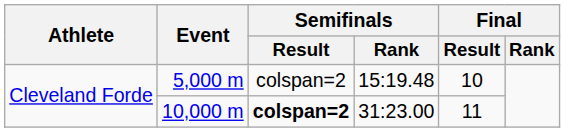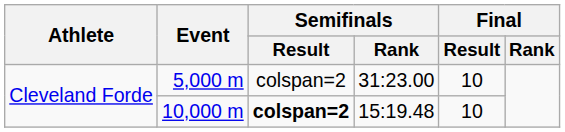(396, 81) 15:19.48 -> (396, 81) 31:23.00
(396, 112) 31:23.00 -> (396, 112) 15:19.48
(472, 112) 11 -> (472, 112) 10
